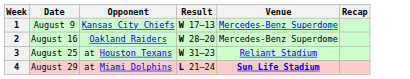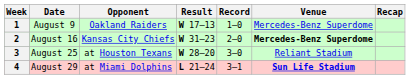+ column: (235, 11)
(128, 25) Kansas City Chiefs -> (128, 25) Oakland Raiders
(128, 39) Oakland Raiders -> (128, 39) Kansas City Chiefs
(197, 39) W 28–20 -> (197, 39) W 31–23
(278, 39) normal -> (314, 39) bold
(197, 53) W 31–23 -> (197, 53) W 28–20
